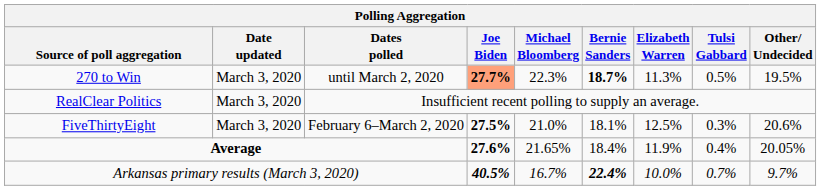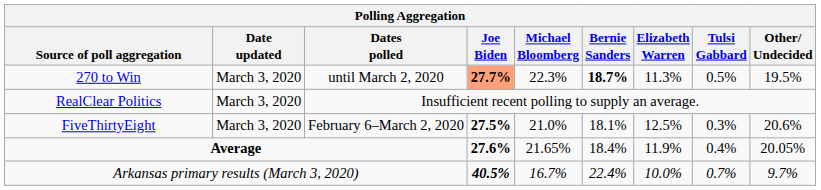(608, 173) bold -> (608, 173) normal
